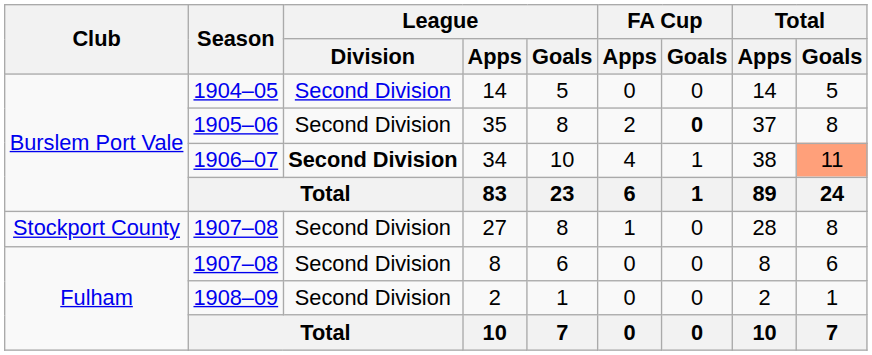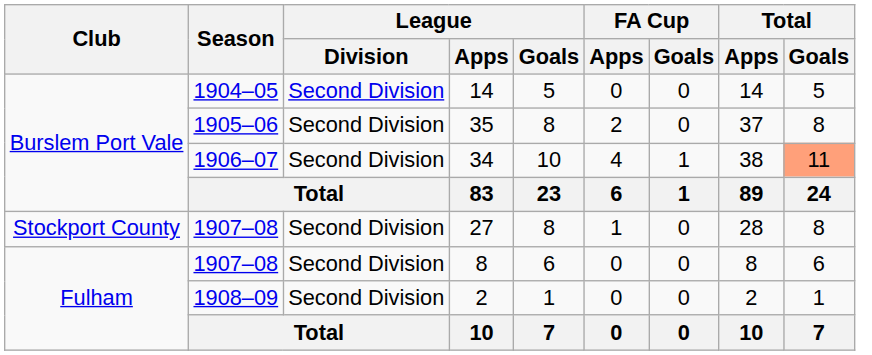(697, 125) bold -> (684, 125) normal
(373, 159) bold -> (366, 159) normal
